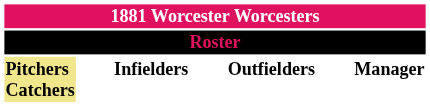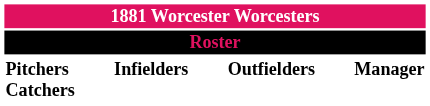(40, 79) khaki background -> (40, 79) no background
